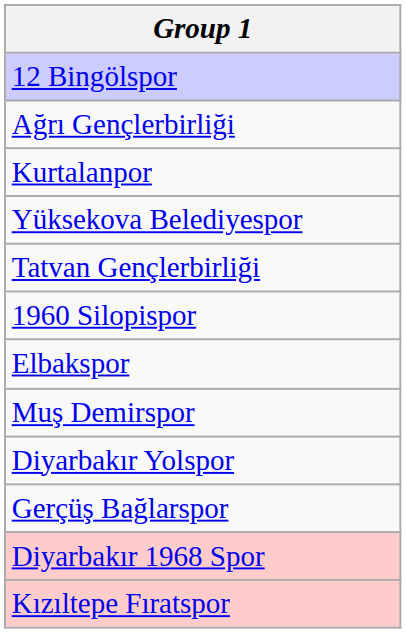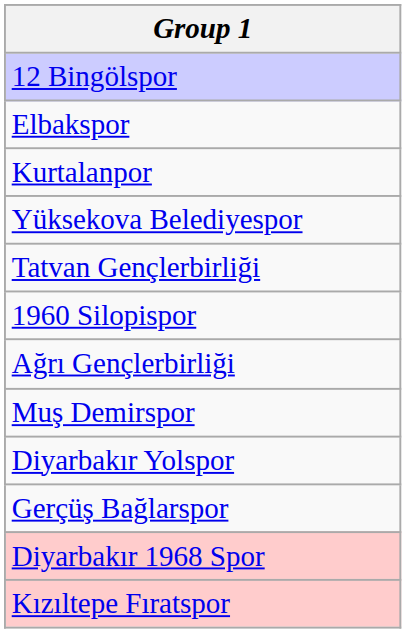(123, 124) Ağrı Gençlerbirliği -> (71, 124) Elbakspor
(71, 363) Elbakspor -> (123, 363) Ağrı Gençlerbirliği
